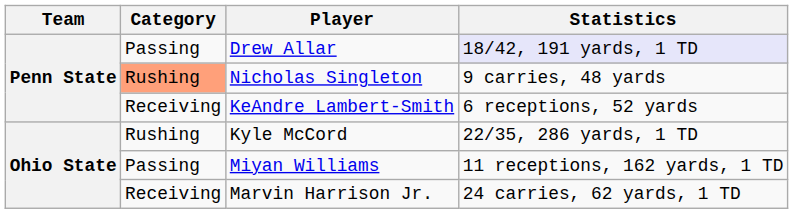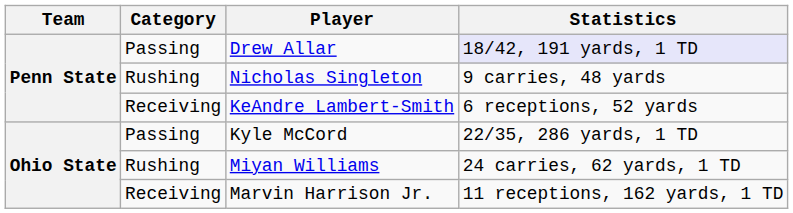(163, 78) lightsalmon background -> (163, 78) no background
(163, 136) Rushing -> (163, 136) Passing
(163, 165) Passing -> (163, 165) Rushing
(623, 165) 11 receptions, 162 yards, 1 TD -> (602, 165) 24 carries, 62 yards, 1 TD
(602, 194) 24 carries, 62 yards, 1 TD -> (623, 194) 11 receptions, 162 yards, 1 TD
